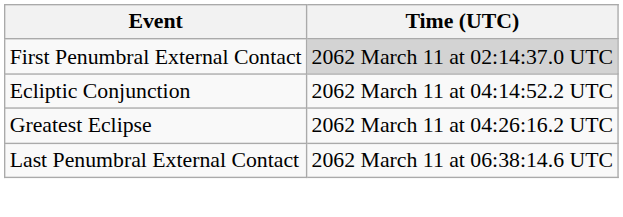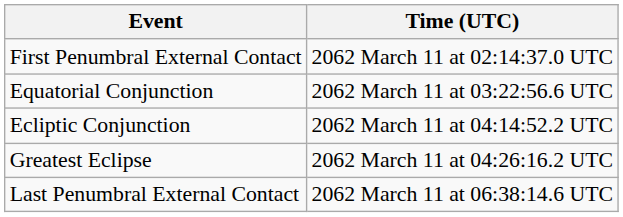(462, 56) lightgrey background -> (462, 56) no background
+ row: (112, 90)
